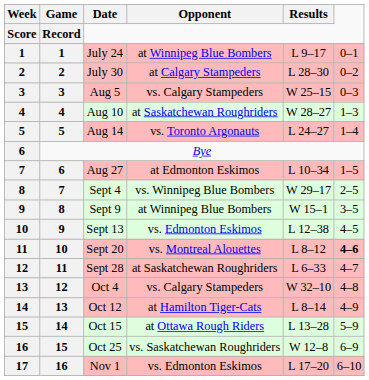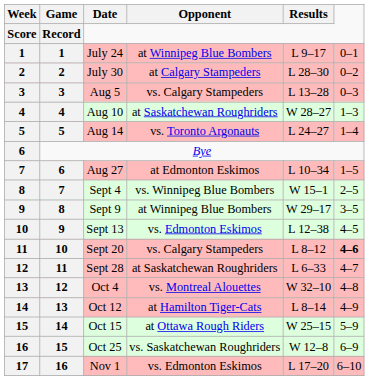(309, 92) W 25–15 -> (309, 92) L 13–28
(309, 190) W 29–17 -> (309, 190) W 15–1
(309, 209) W 15–1 -> (309, 209) W 29–17
(205, 248) vs. Montreal Alouettes -> (205, 248) vs. Calgary Stampeders
(205, 287) vs. Calgary Stampeders -> (205, 287) vs. Montreal Alouettes
(309, 326) L 13–28 -> (309, 326) W 25–15
